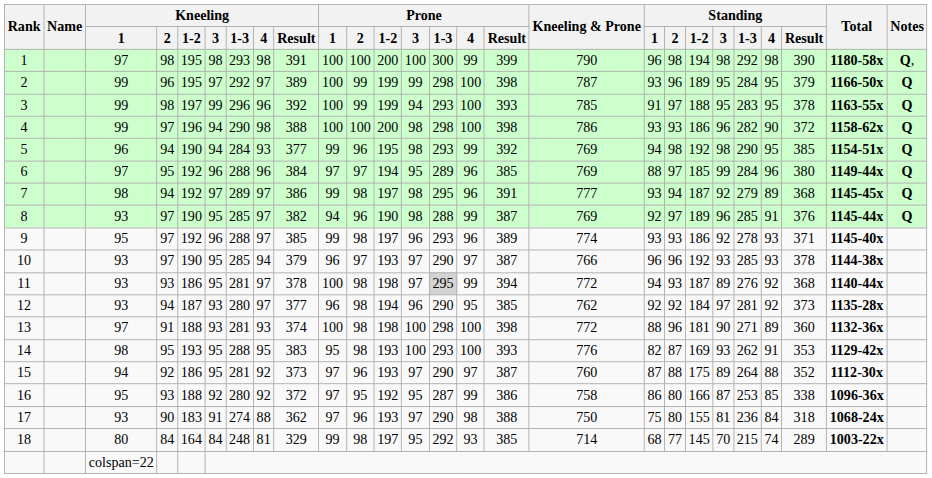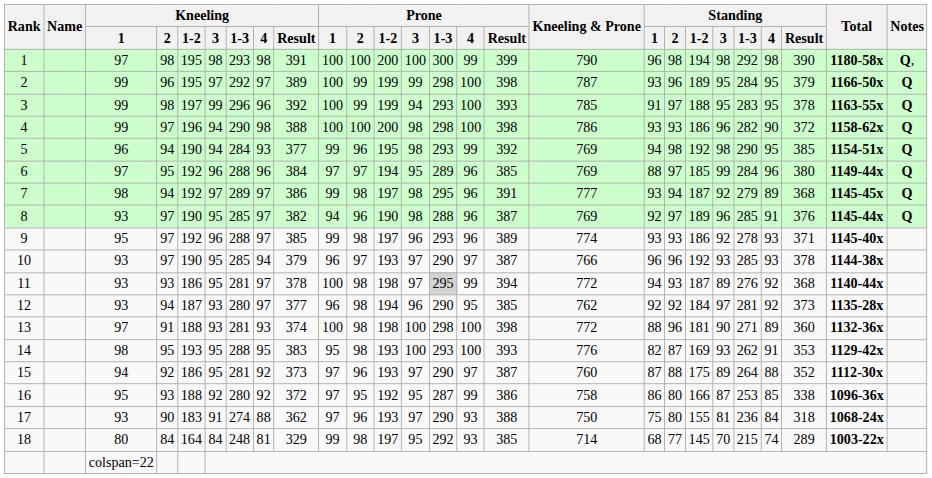(471, 216) 99 -> (471, 216) 96
(471, 417) 98 -> (471, 417) 93
